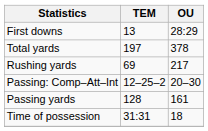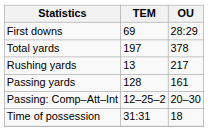(129, 31) 13 -> (129, 31) 69
(129, 65) 69 -> (129, 65) 13
rows swapped: (41, 100) <-> (62, 83)
